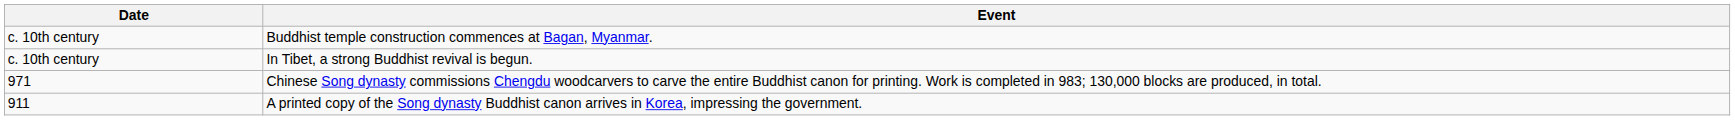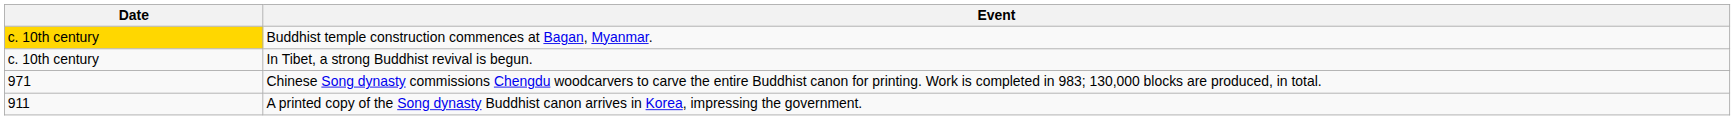(53, 37) no background -> (53, 37) gold background
